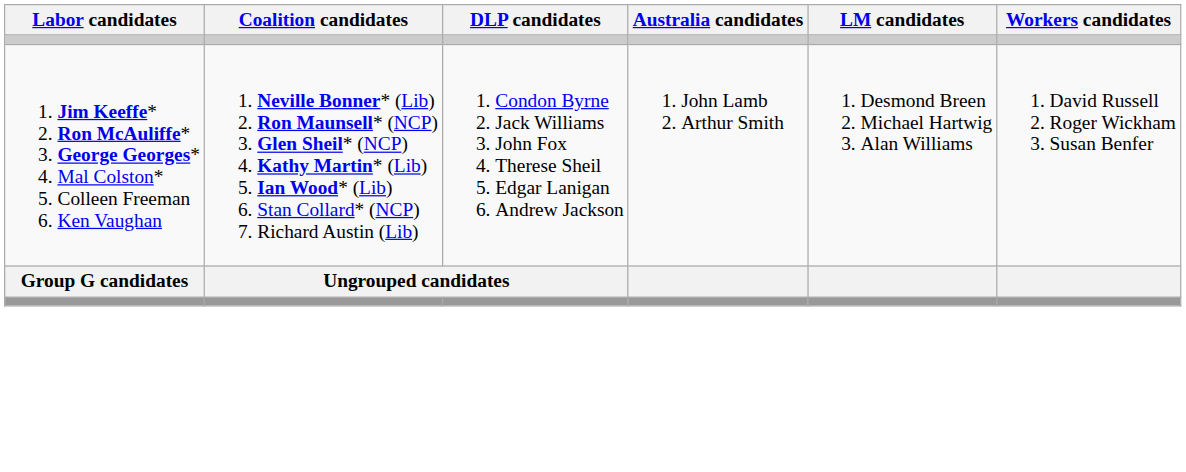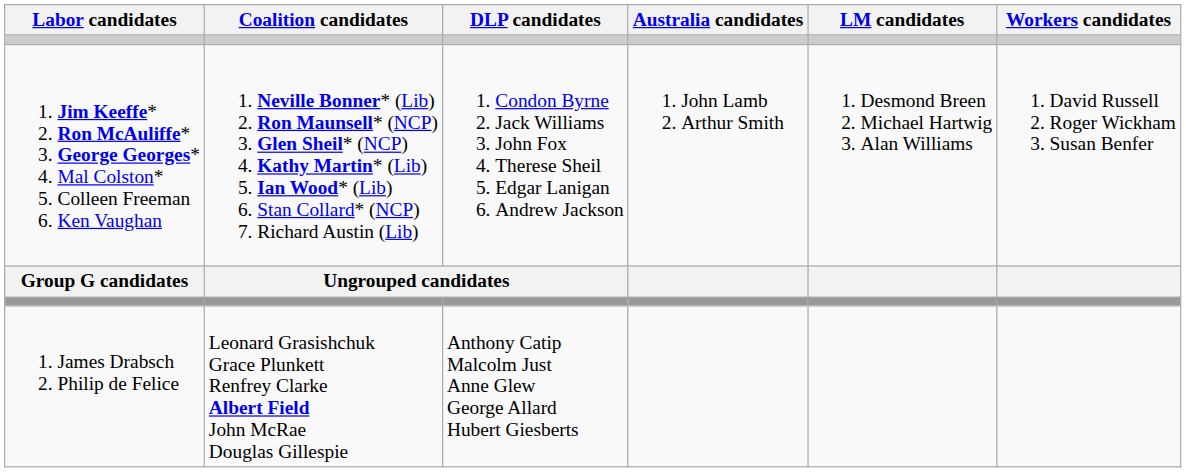+ row: (104, 373)
